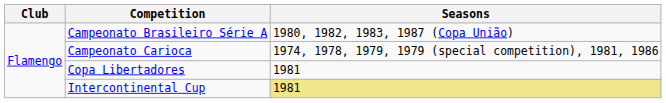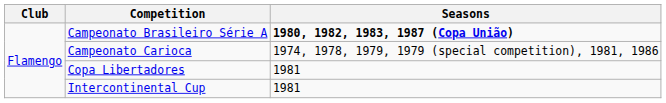(393, 32) normal -> (393, 32) bold
(287, 88) khaki background -> (287, 88) no background
